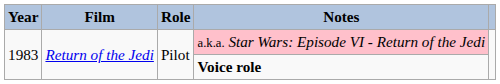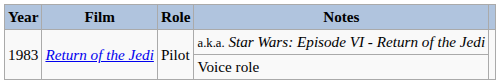(341, 42) pink background -> (341, 42) no background
(229, 67) bold -> (228, 67) normal
